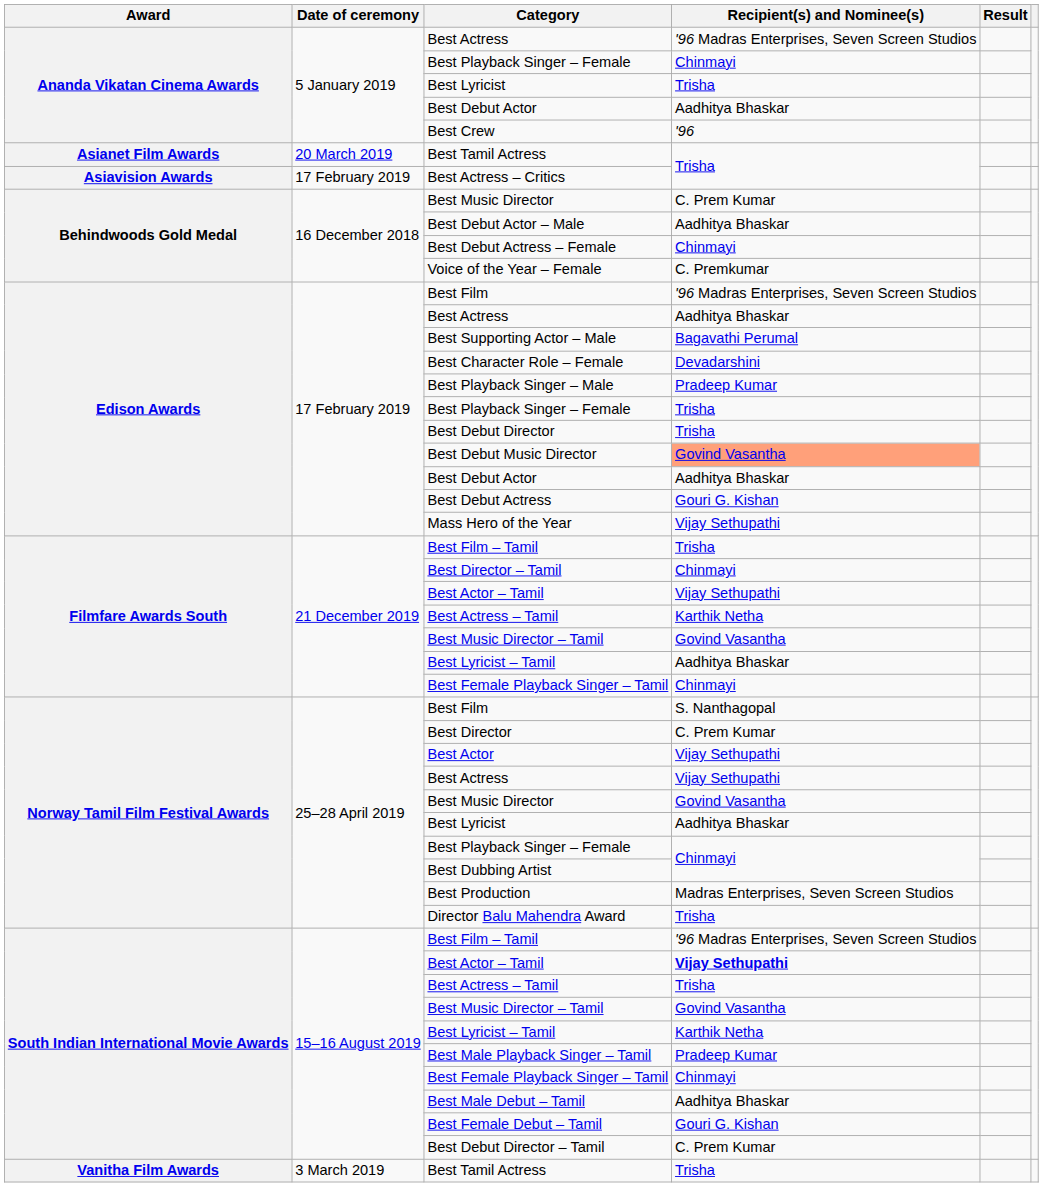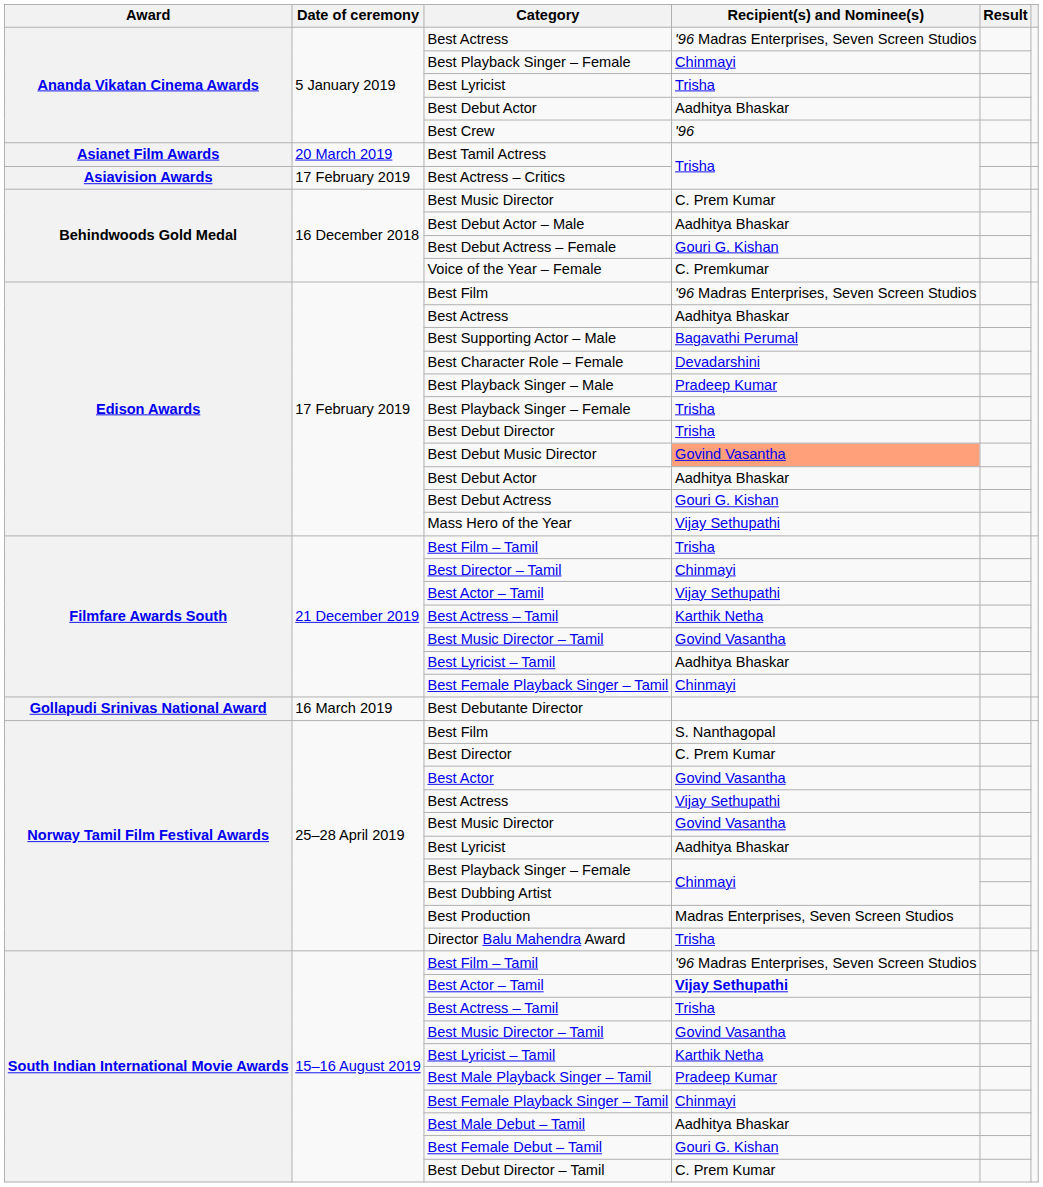(705, 246) Chinmayi -> (727, 246) Gouri G. Kishan
+ row: (148, 708)
(728, 754) Vijay Sethupathi -> (730, 778) Govind Vasantha
- row: (148, 1170)
